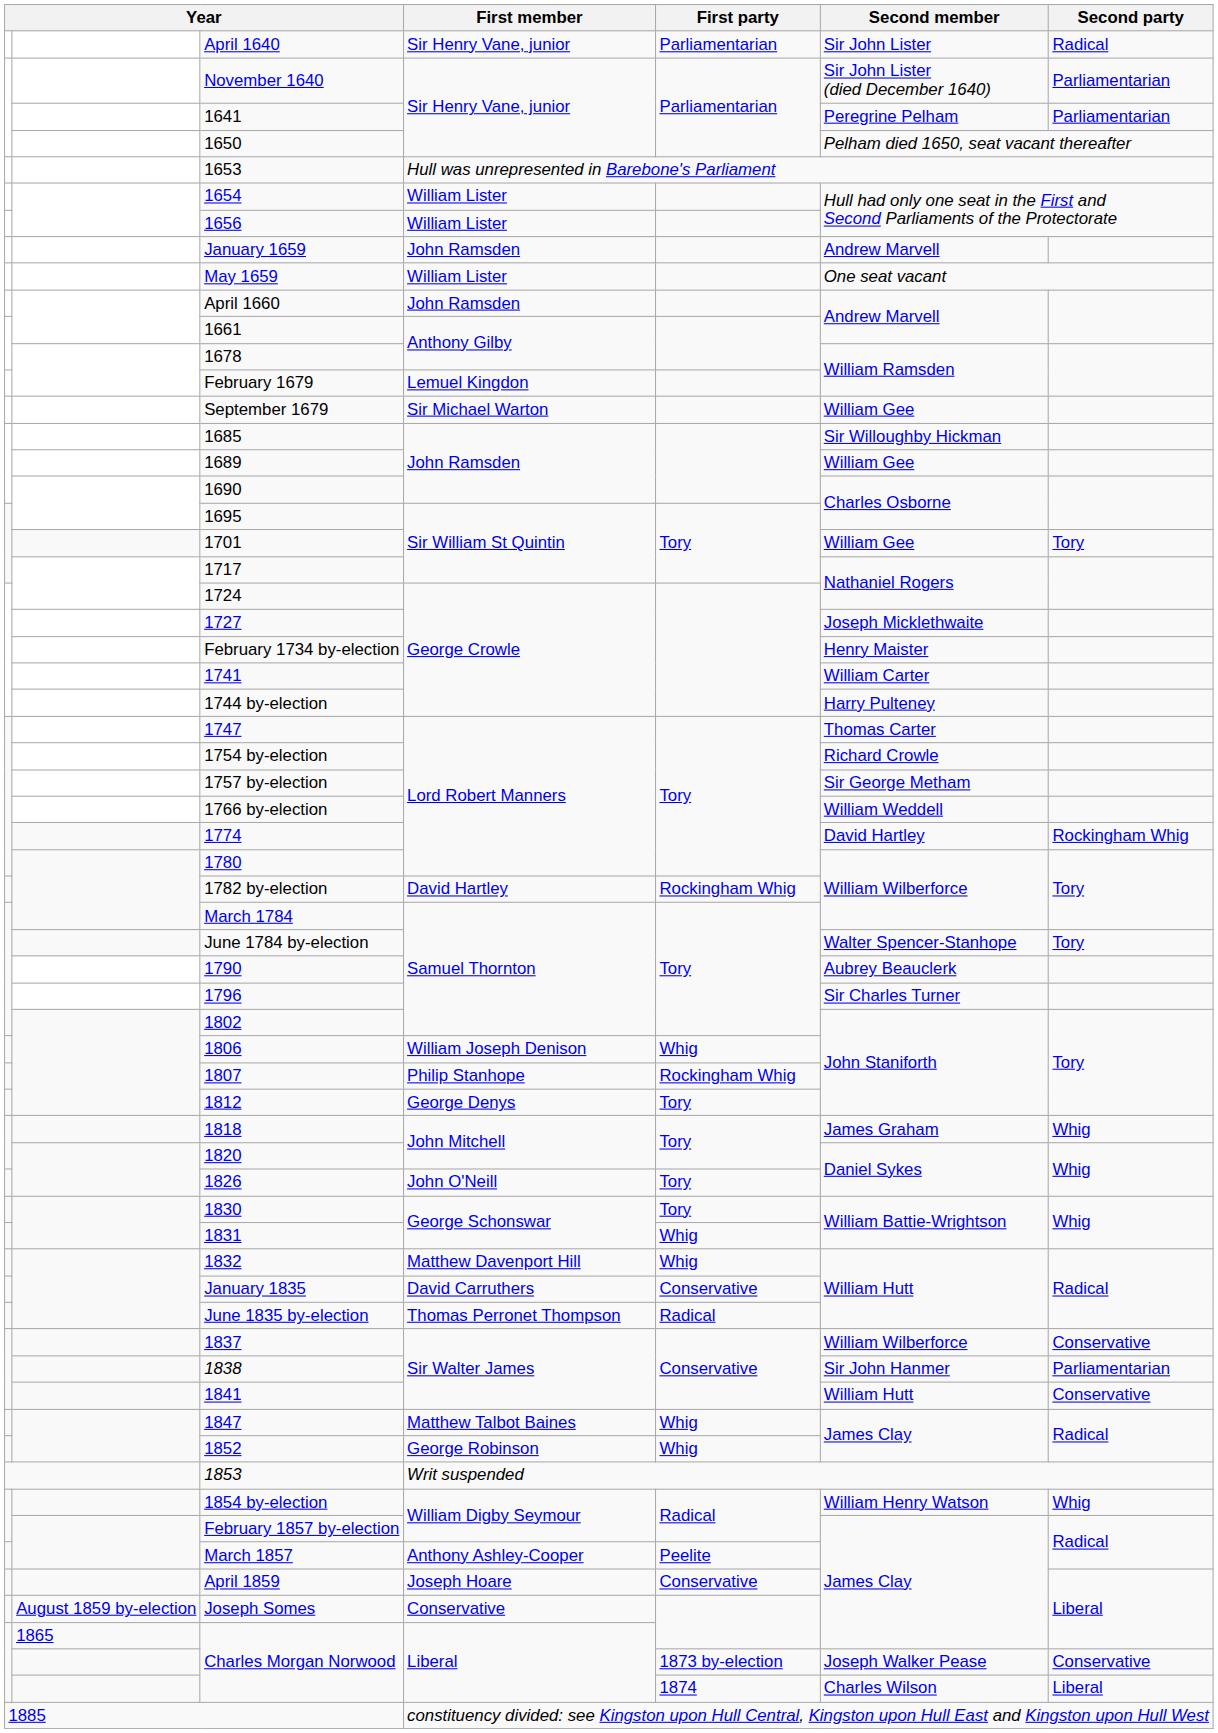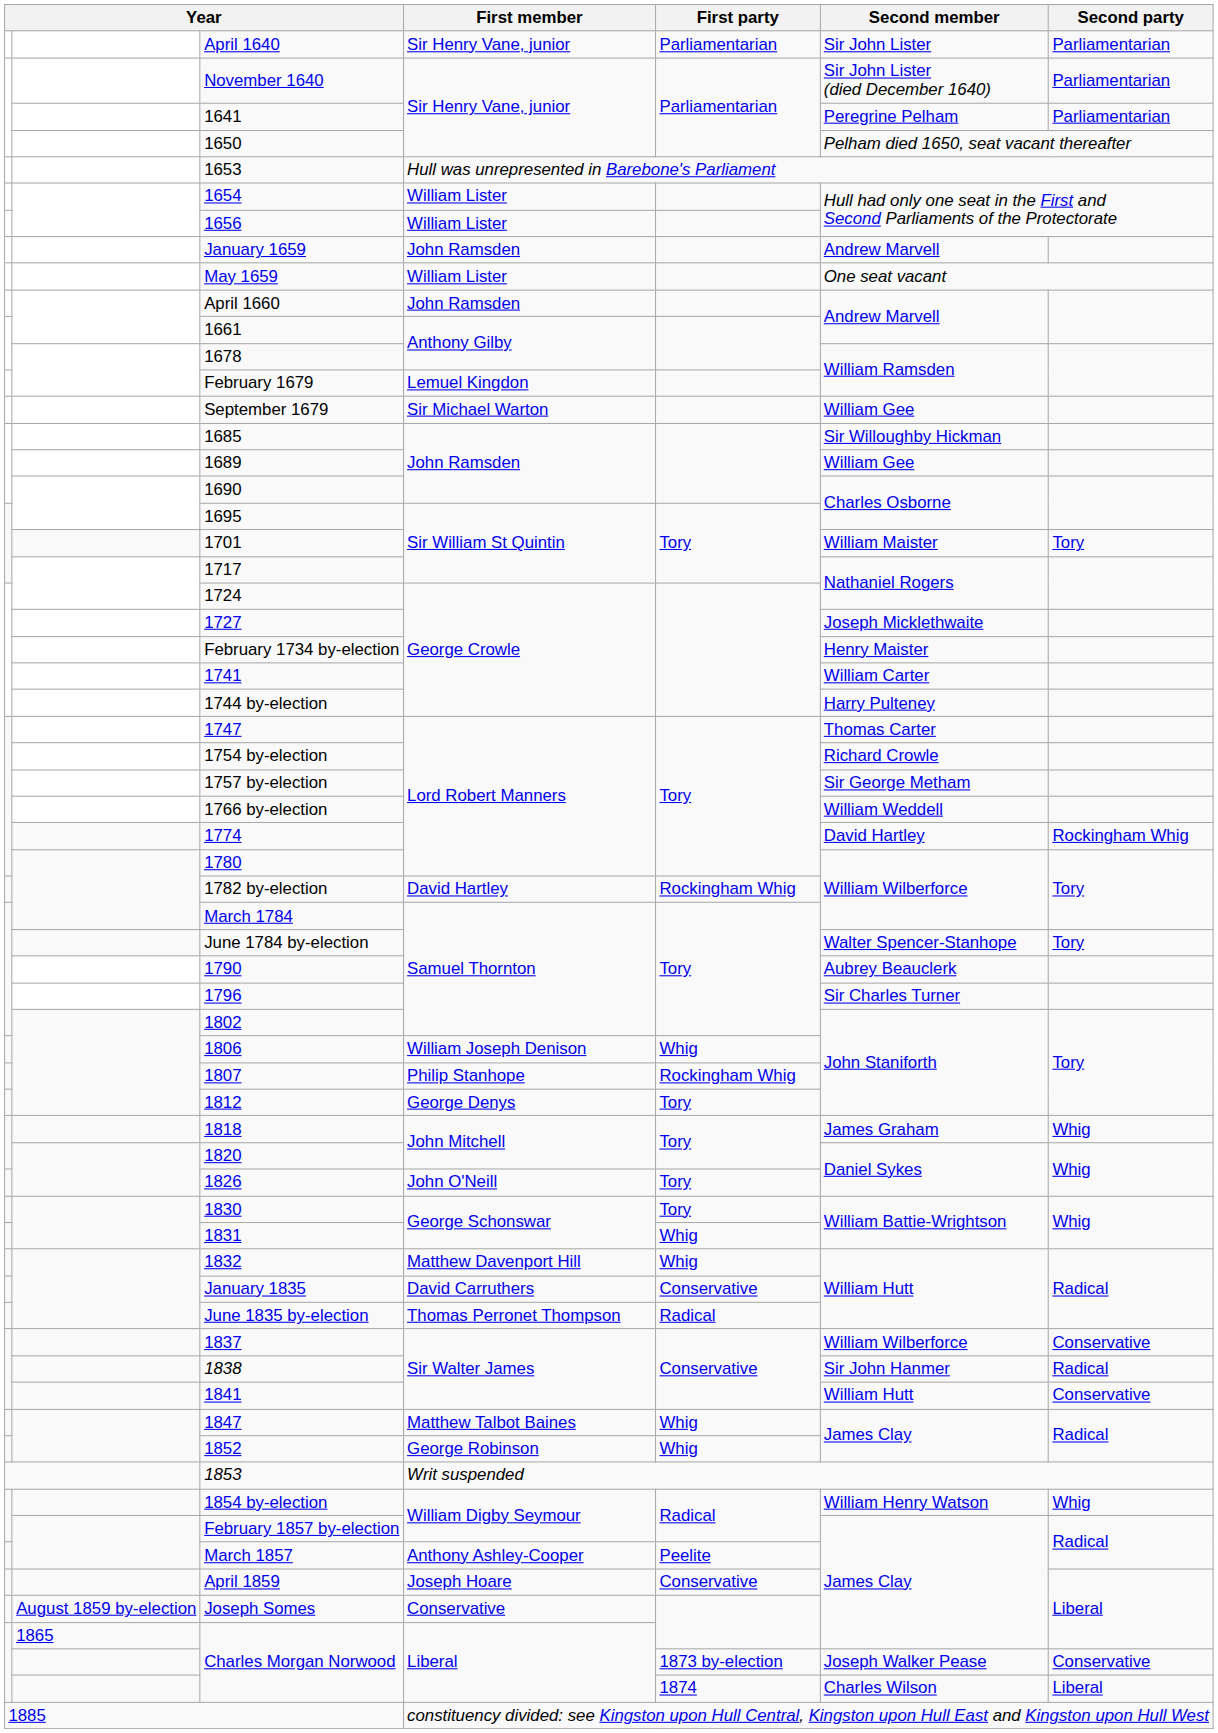(1080, 44) Radical -> (1111, 44) Parliamentarian
(869, 542) William Gee -> (881, 542) William Maister
(1111, 1368) Parliamentarian -> (1080, 1368) Radical
